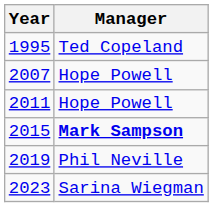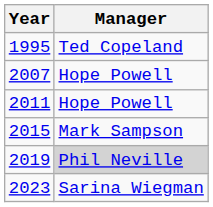(121, 131) bold -> (121, 131) normal
(121, 160) no background -> (121, 160) lightgrey background
